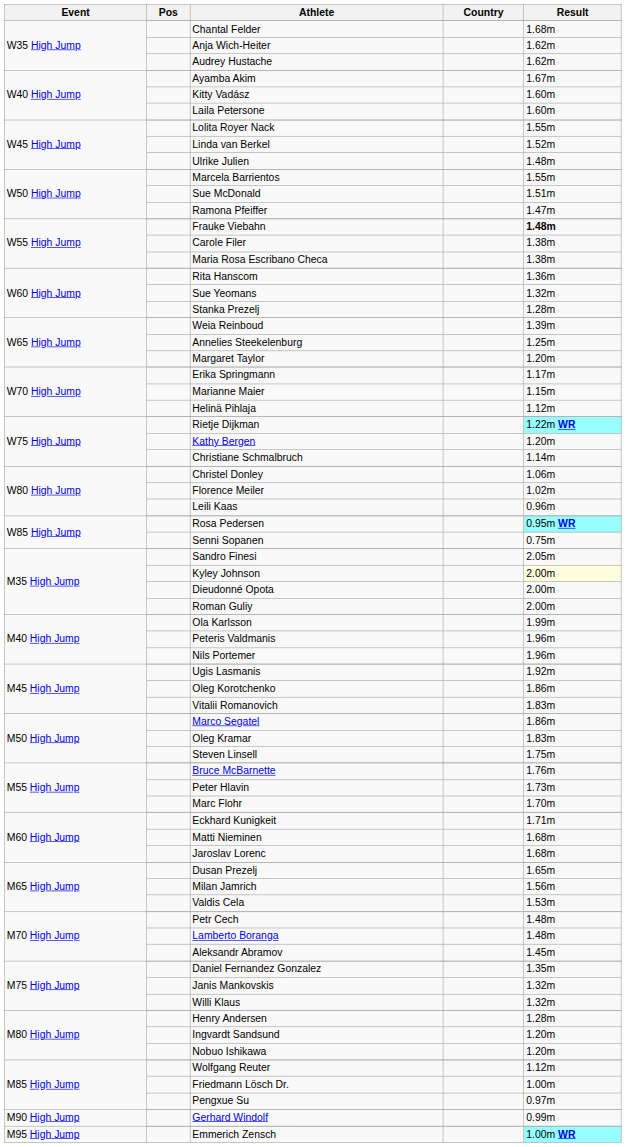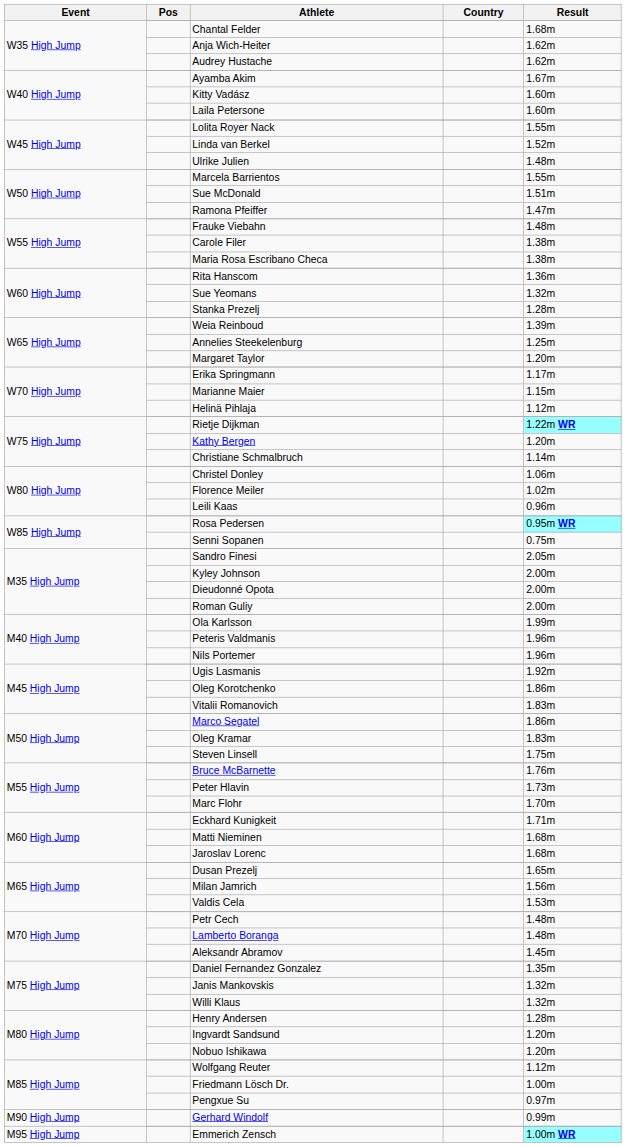(541, 227) bold -> (541, 227) normal
(541, 573) lightyellow background -> (541, 573) no background
